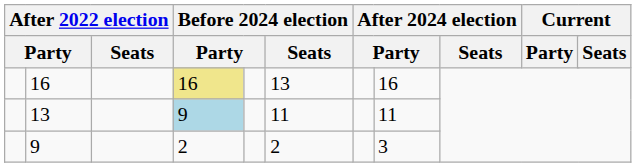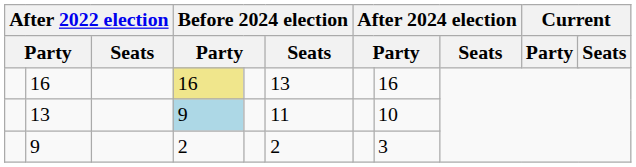(388, 114) 11 -> (388, 114) 10
